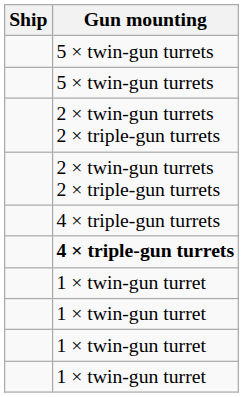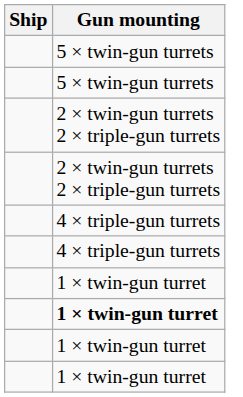(145, 251) bold -> (138, 251) normal
(131, 314) normal -> (137, 314) bold
